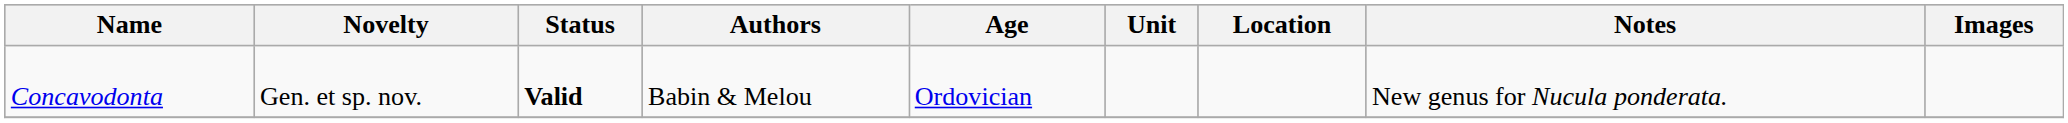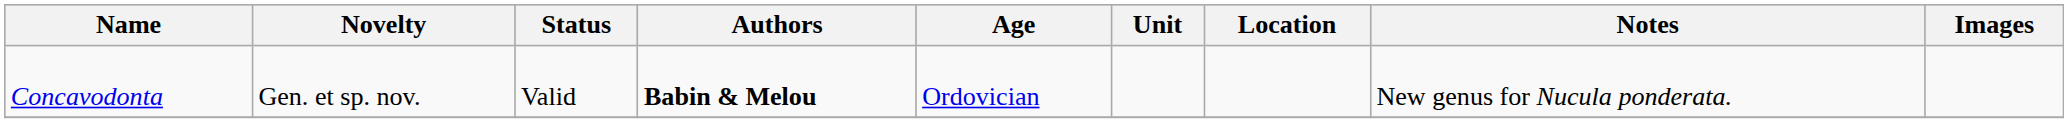(553, 95) bold -> (548, 95) normal
(730, 95) normal -> (730, 95) bold
